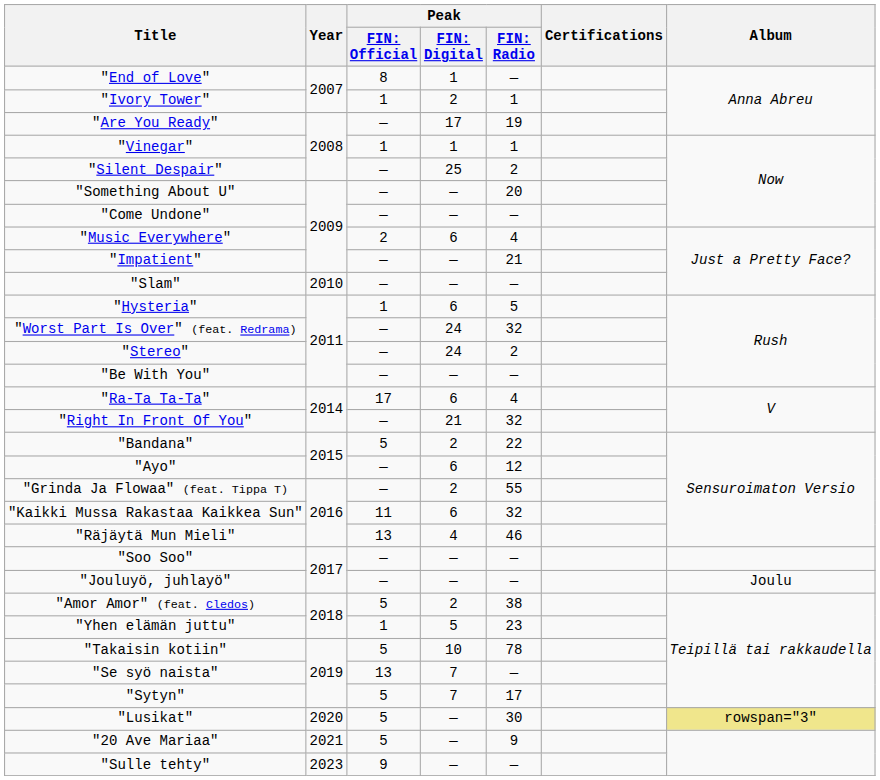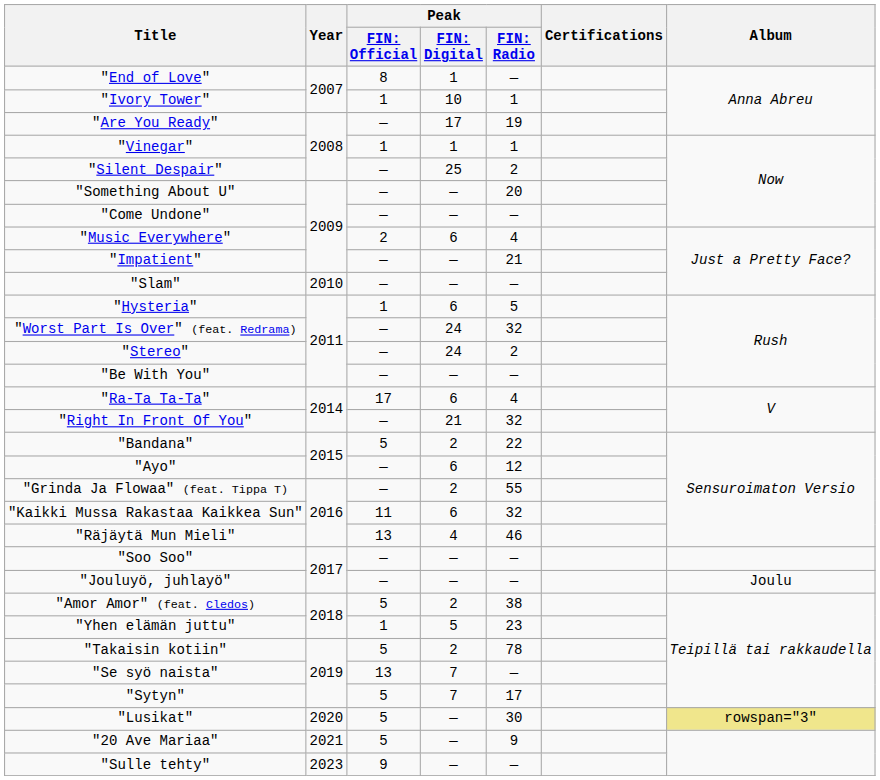(453, 101) 2 -> (453, 101) 10
(453, 650) 10 -> (453, 650) 2
